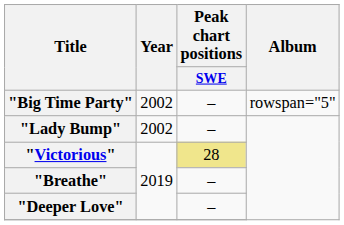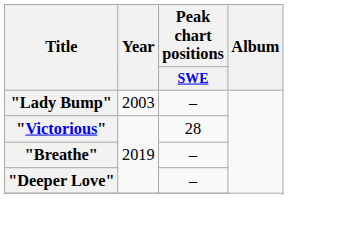- row: (71, 102)
(157, 128) 2002 -> (138, 102) 2003
(211, 154) khaki background -> (193, 128) no background
